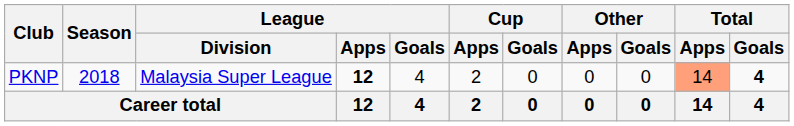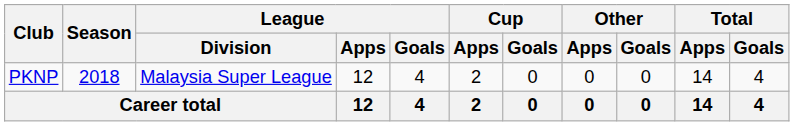(363, 76) bold -> (363, 76) normal
(702, 76) lightsalmon background -> (702, 76) no background
(759, 76) bold -> (759, 76) normal
